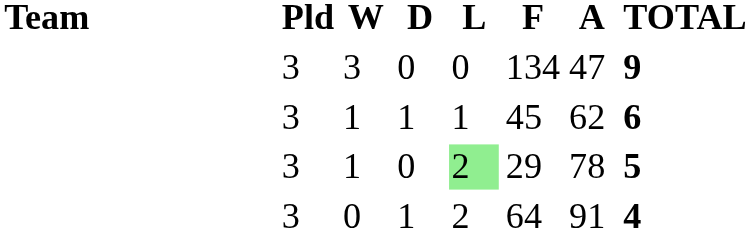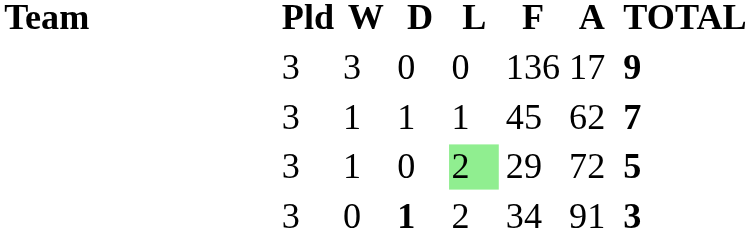(533, 66) 134 -> (533, 66) 136
(587, 66) 47 -> (587, 66) 17
(632, 116) 6 -> (632, 116) 7
(587, 166) 78 -> (587, 166) 72
(406, 216) normal -> (406, 216) bold
(524, 216) 64 -> (524, 216) 34
(632, 216) 4 -> (632, 216) 3
